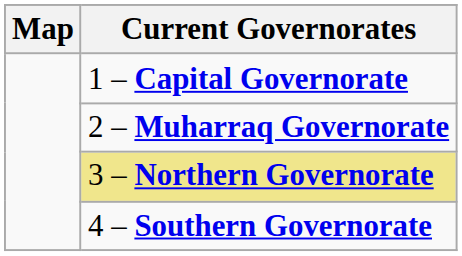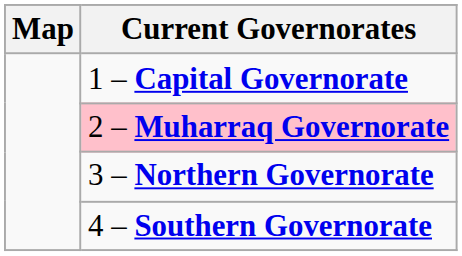(269, 126) no background -> (269, 126) pink background
(261, 175) khaki background -> (261, 175) no background
